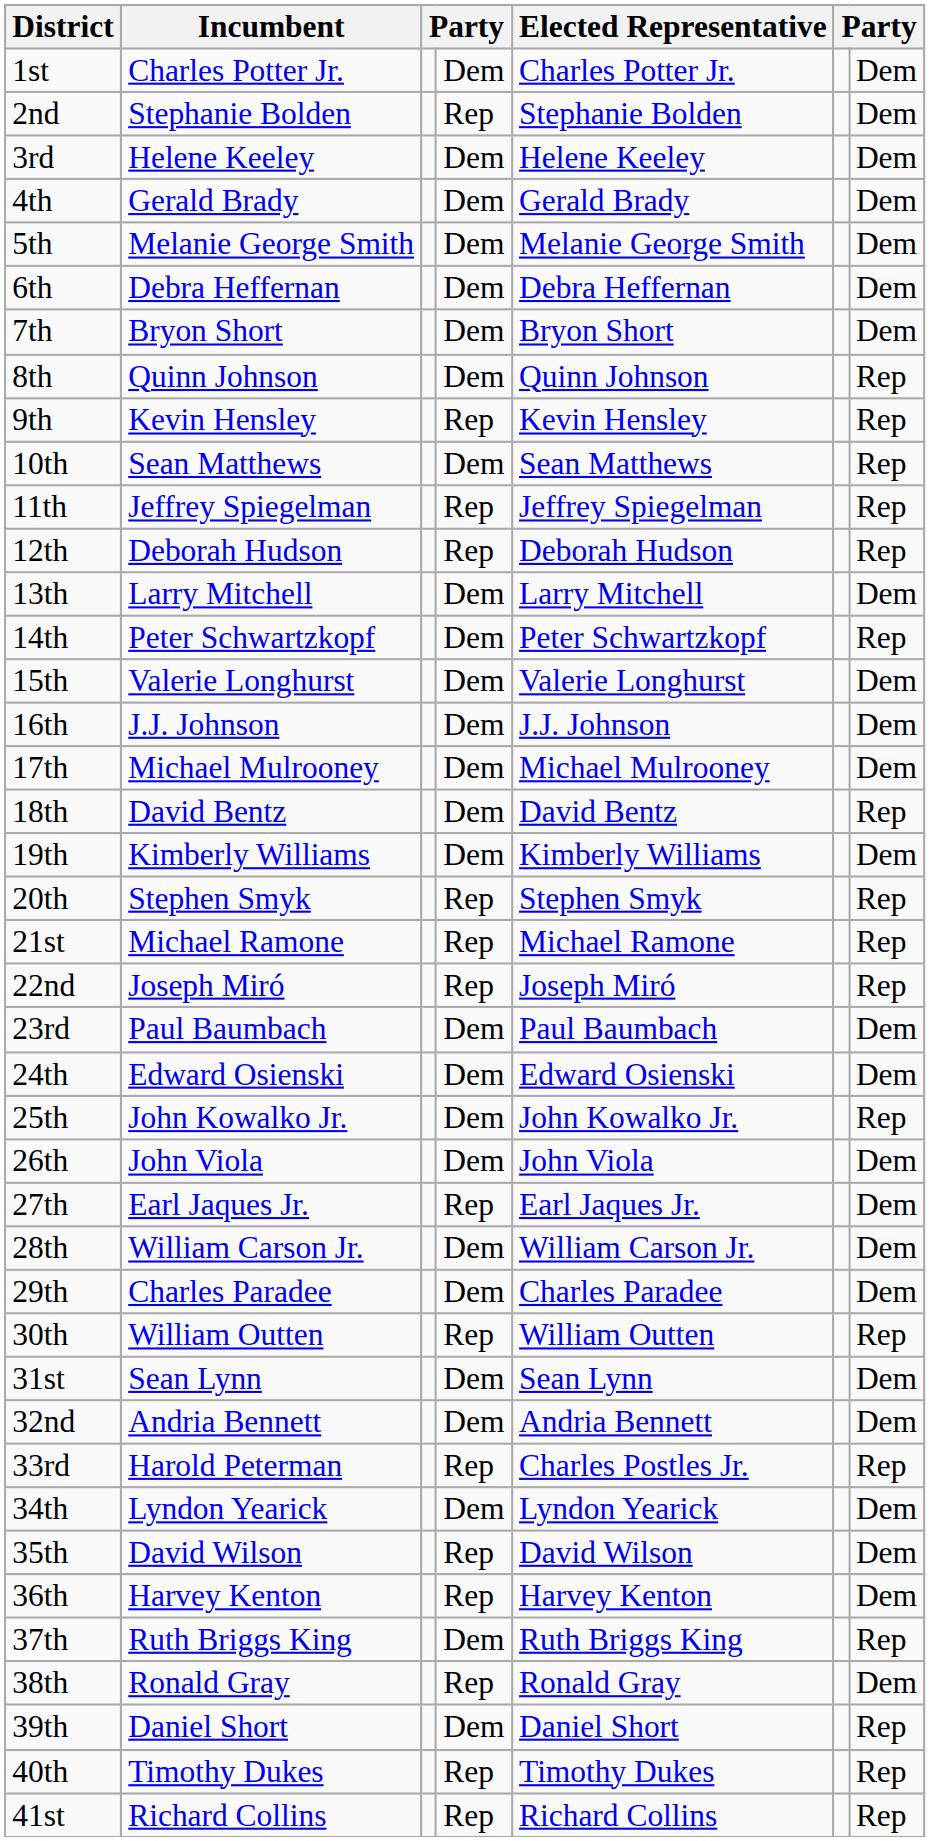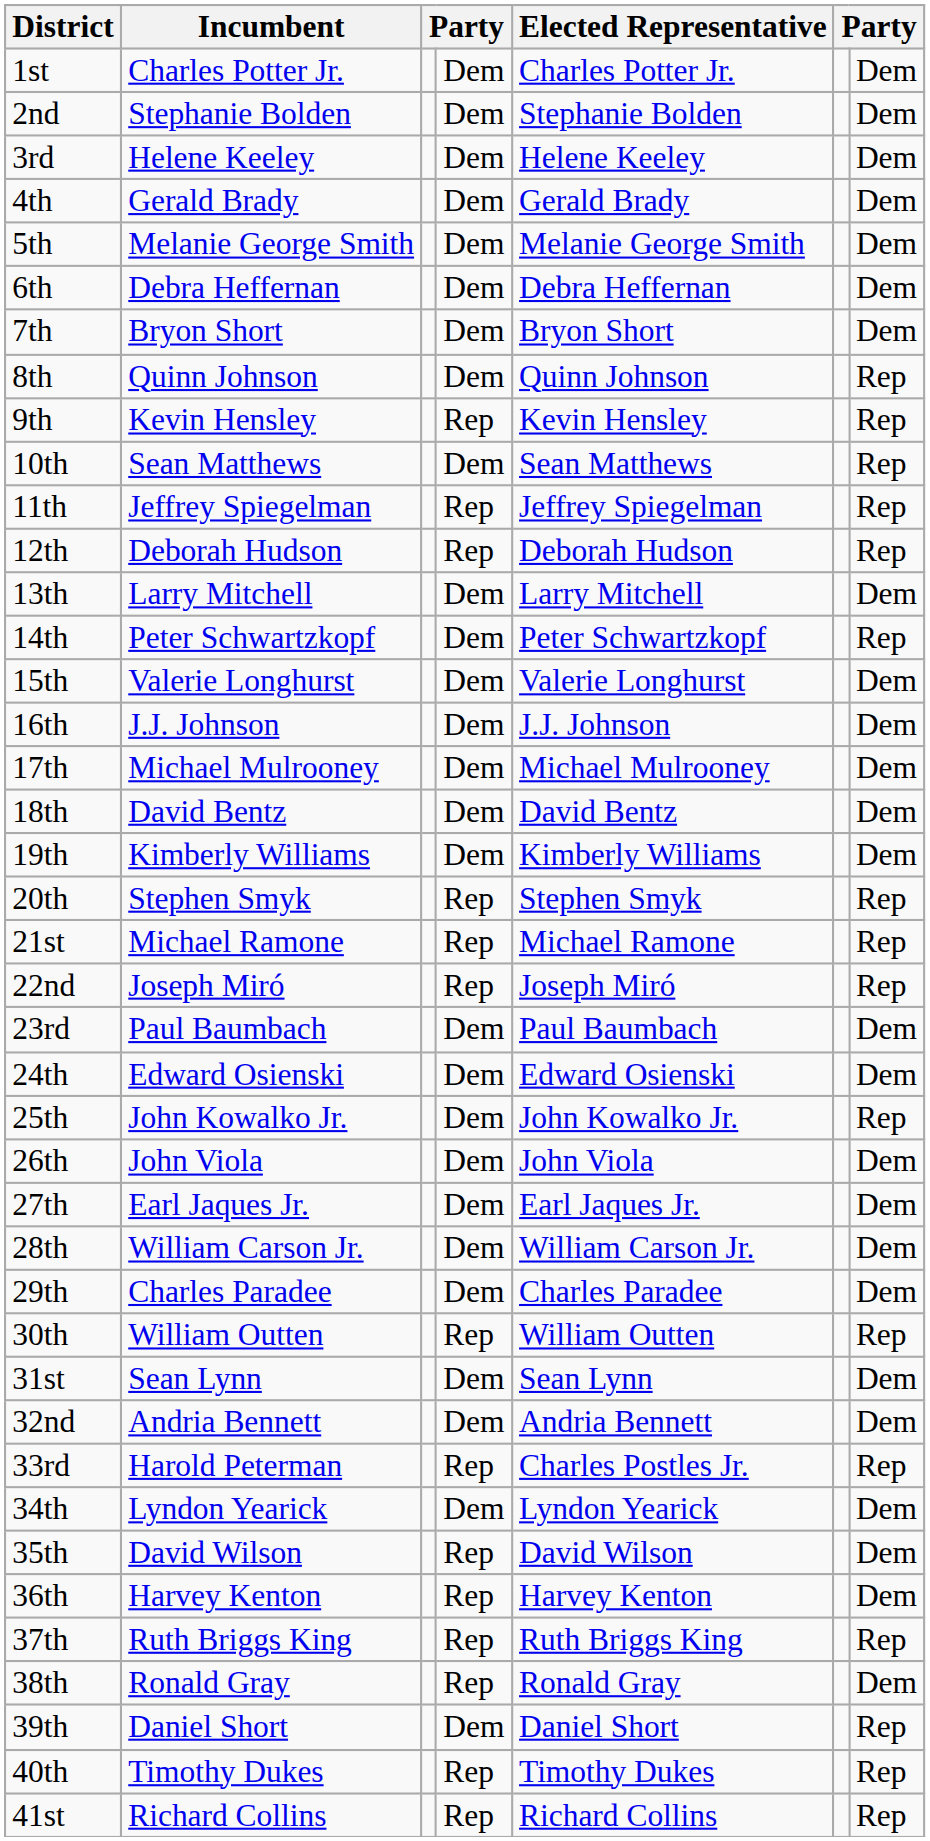(469, 113) Rep -> (474, 113) Dem
(881, 811) Rep -> (886, 811) Dem
(469, 1203) Rep -> (474, 1203) Dem
(474, 1639) Dem -> (469, 1639) Rep
